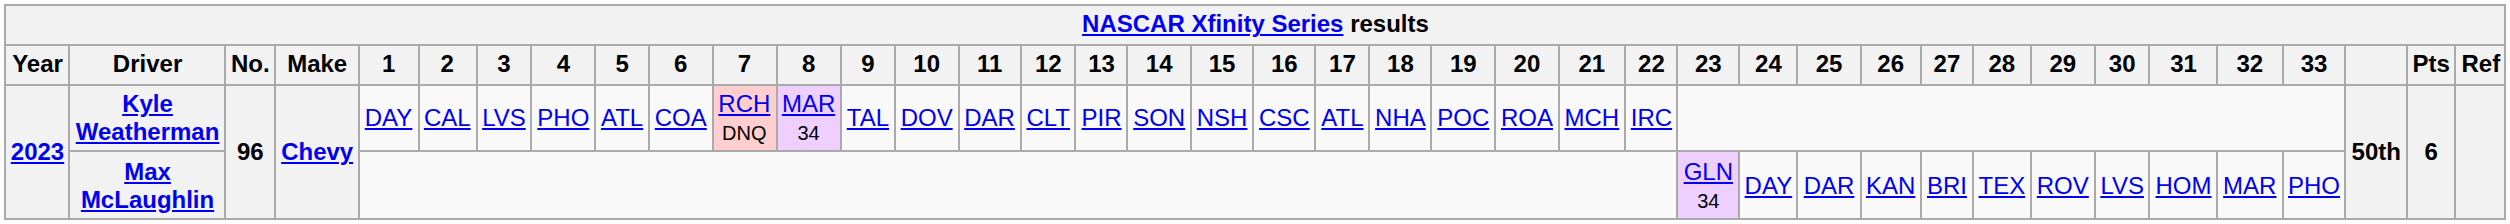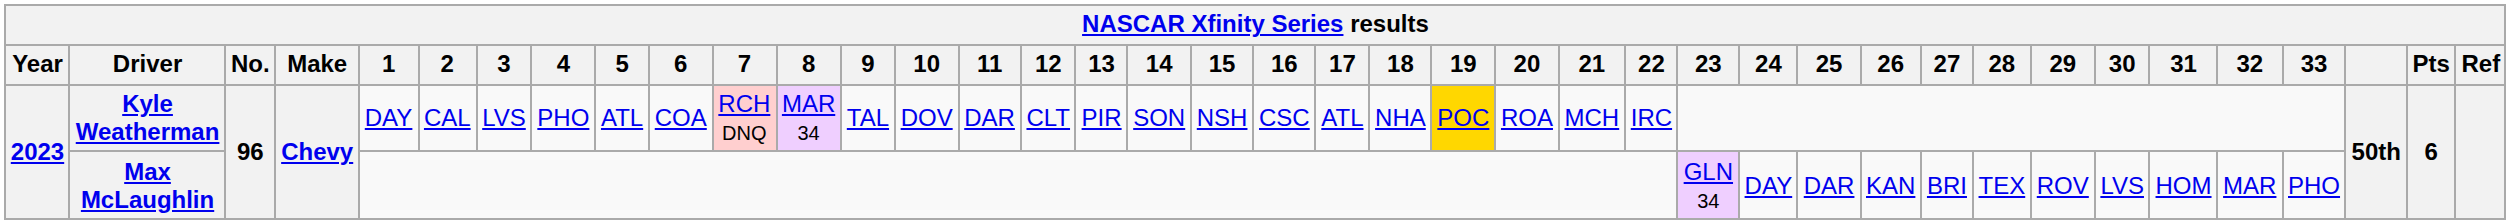(1463, 118) no background -> (1463, 118) gold background
